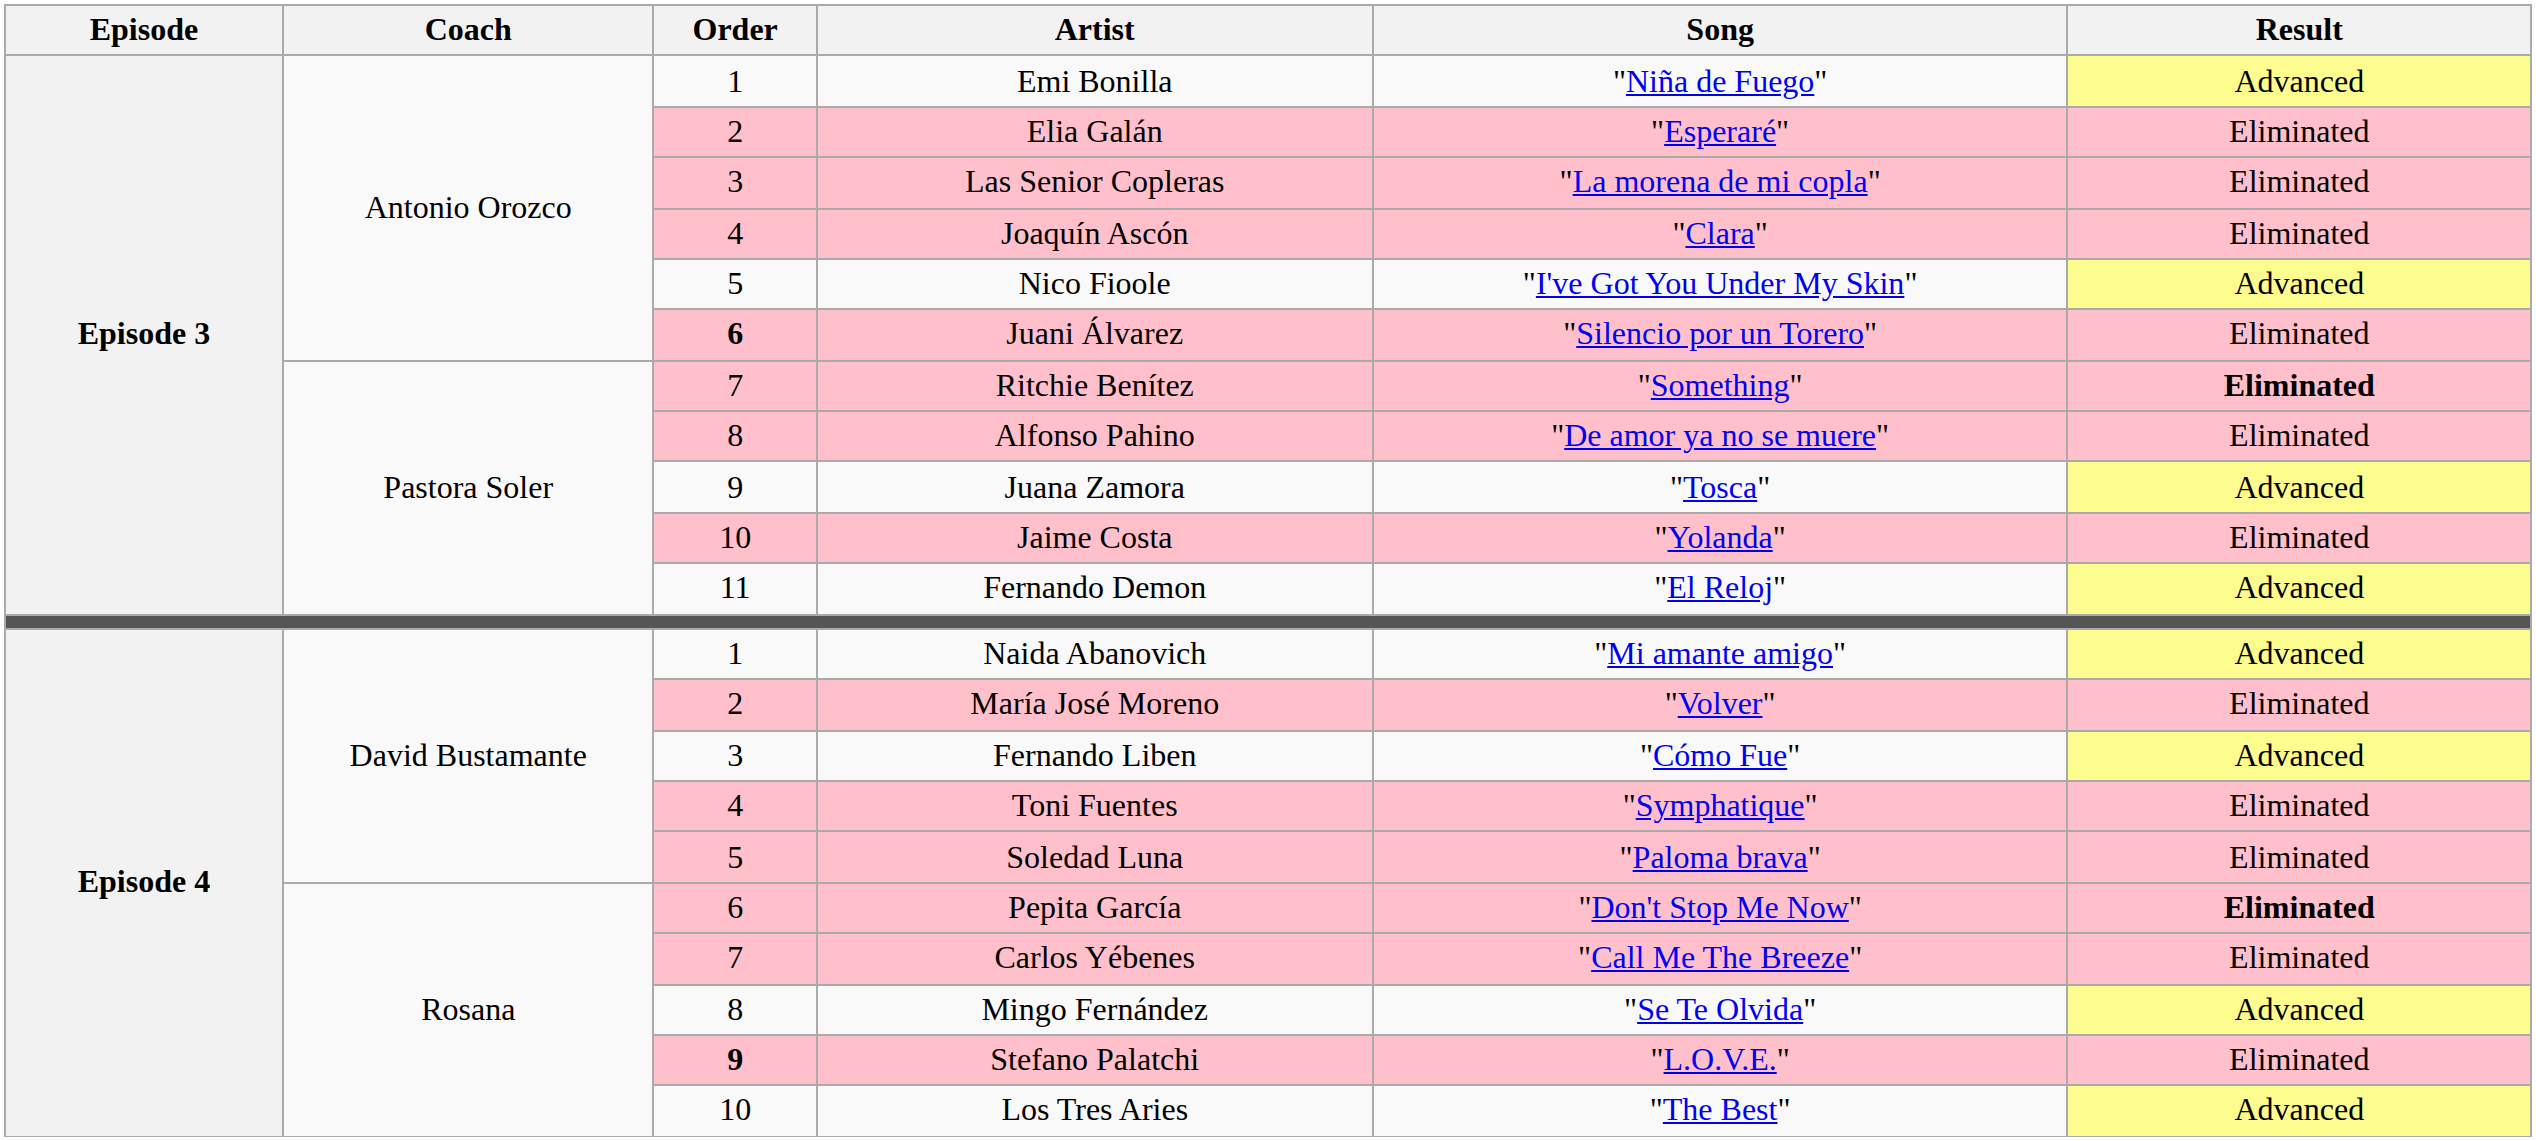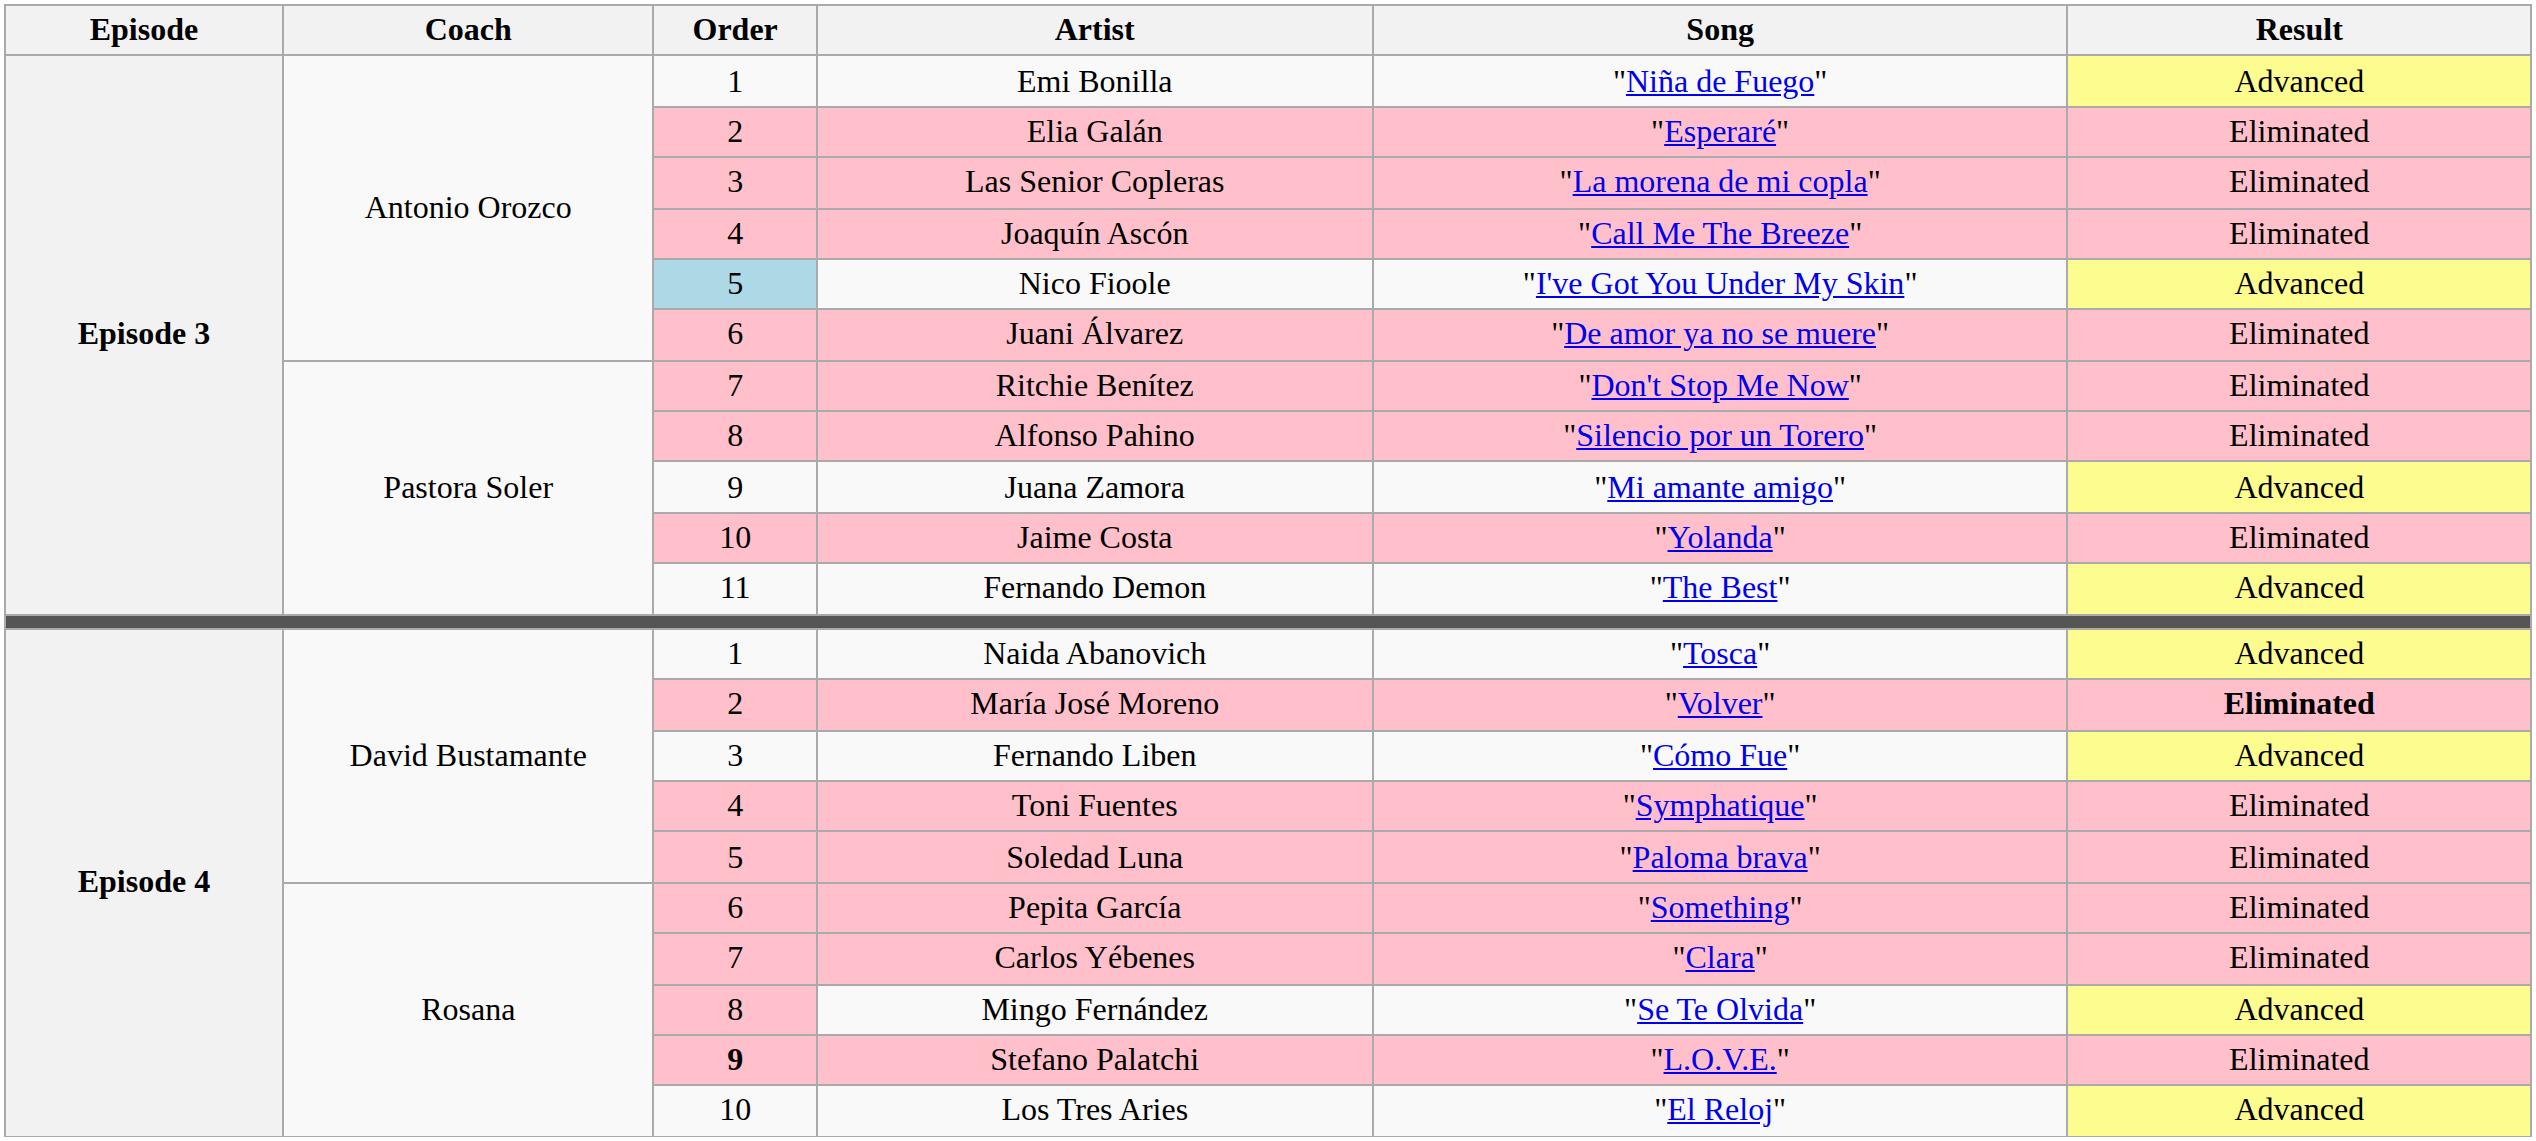(1720, 232) "Clara" -> (1720, 232) "Call Me The Breeze"
(735, 283) no background -> (735, 283) lightblue background
(735, 334) bold -> (735, 334) normal
(1720, 334) "Silencio por un Torero" -> (1720, 334) "De amor ya no se muere"
(1720, 385) "Something" -> (1720, 385) "Don't Stop Me Now"
(2299, 385) bold -> (2299, 385) normal
(1720, 435) "De amor ya no se muere" -> (1720, 435) "Silencio por un Torero"
(1720, 486) "Tosca" -> (1720, 486) "Mi amante amigo"
(1720, 588) "El Reloj" -> (1720, 588) "The Best"
(1720, 653) "Mi amante amigo" -> (1720, 653) "Tosca"
(2299, 704) normal -> (2299, 704) bold
(1720, 907) "Don't Stop Me Now" -> (1720, 907) "Something"
(2299, 907) bold -> (2299, 907) normal
(1720, 958) "Call Me The Breeze" -> (1720, 958) "Clara"
(735, 1008) no background -> (735, 1008) pink background
(1720, 1110) "The Best" -> (1720, 1110) "El Reloj"
